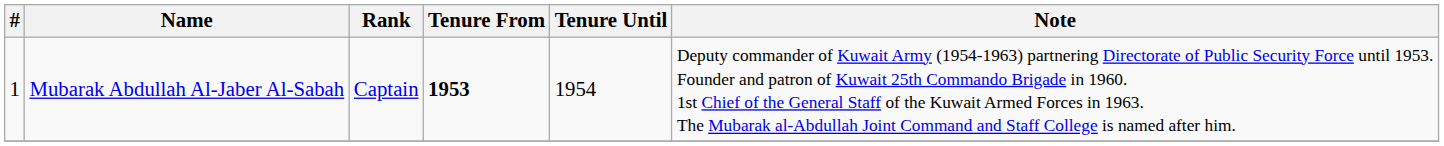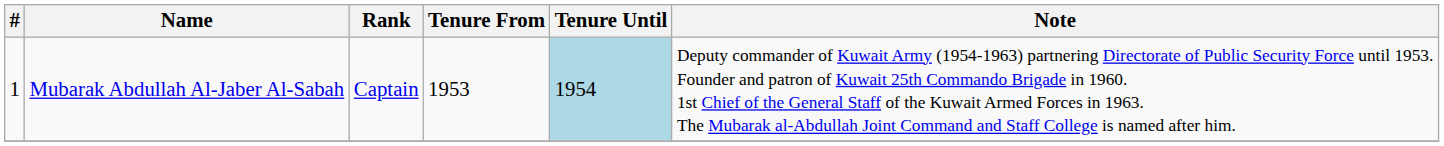(449, 89) bold -> (449, 89) normal
(575, 89) no background -> (575, 89) lightblue background
